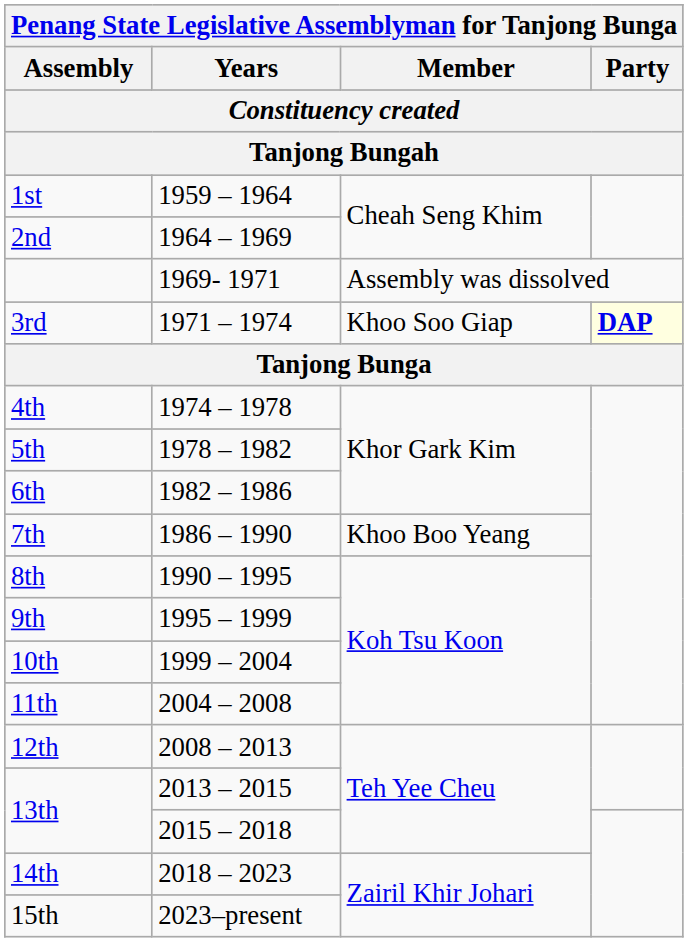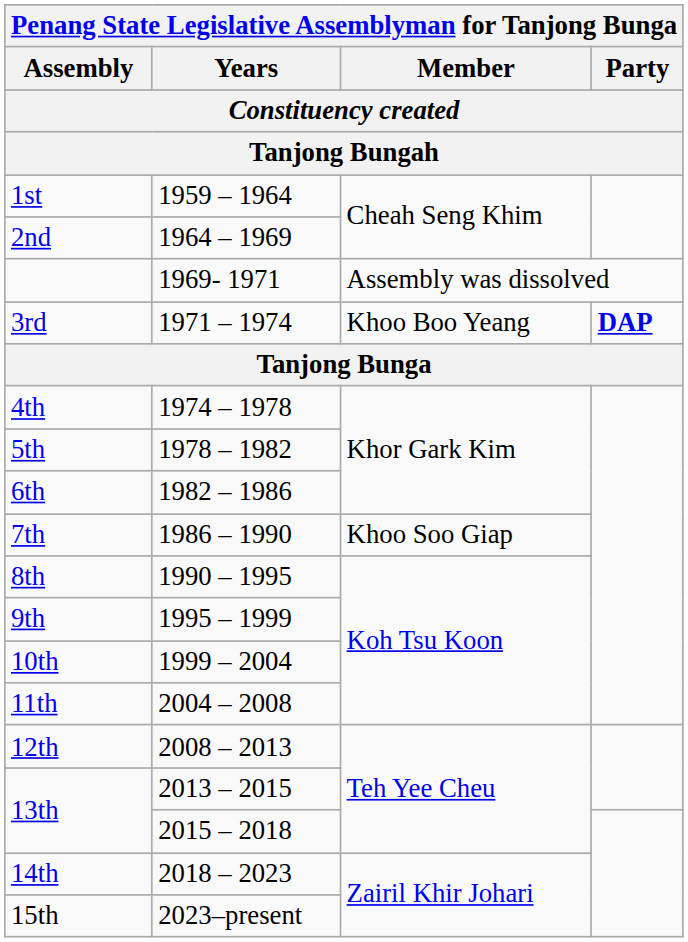(430, 322) Khoo Soo Giap -> (438, 322) Khoo Boo Yeang
(625, 322) lightyellow background -> (625, 322) no background
(438, 534) Khoo Boo Yeang -> (430, 534) Khoo Soo Giap
